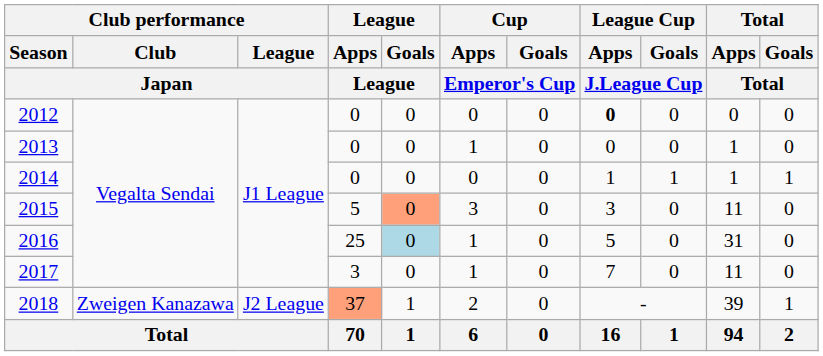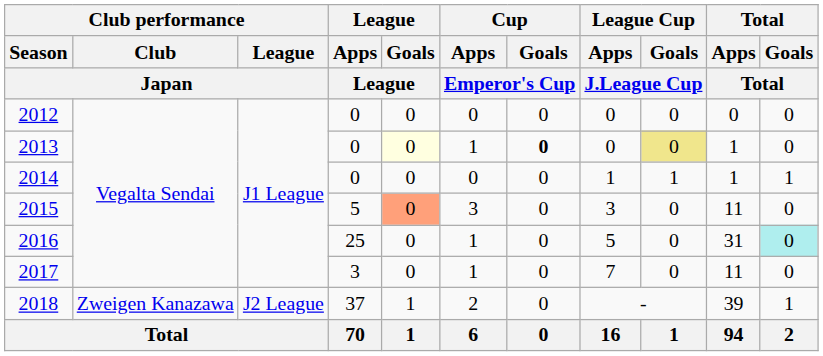(610, 114) bold -> (610, 114) normal
(411, 146) no background -> (411, 146) lightyellow background
(543, 146) normal -> (543, 146) bold
(674, 146) no background -> (674, 146) khaki background
(411, 240) lightblue background -> (411, 240) no background
(789, 240) no background -> (789, 240) paleturquoise background
(355, 303) lightsalmon background -> (355, 303) no background
